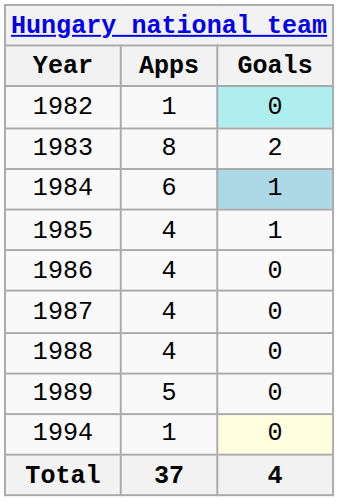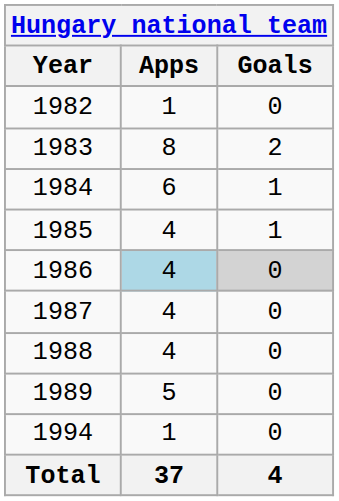(275, 107) paleturquoise background -> (275, 107) no background
(275, 189) lightblue background -> (275, 189) no background
(169, 271) no background -> (169, 271) lightblue background
(275, 271) no background -> (275, 271) lightgrey background
(275, 434) lightyellow background -> (275, 434) no background
